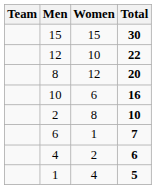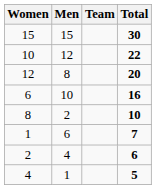columns swapped: (22, 14) <-> (94, 14)
